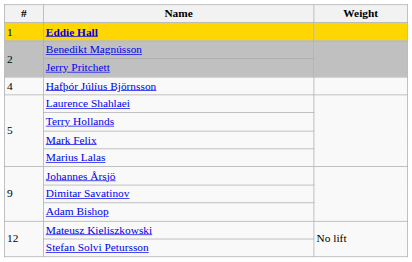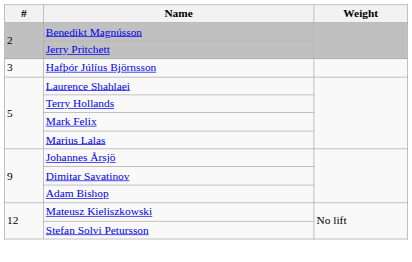- row: (72, 31)
(10, 85) 4 -> (10, 67) 3
